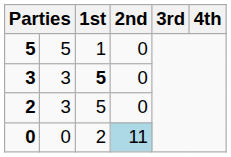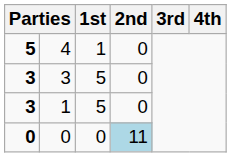(66, 48) 5 -> (66, 48) 4
(101, 78) bold -> (101, 78) normal
(30, 107) 2 -> (30, 107) 3
(66, 107) 3 -> (66, 107) 1
(101, 136) 2 -> (101, 136) 0
